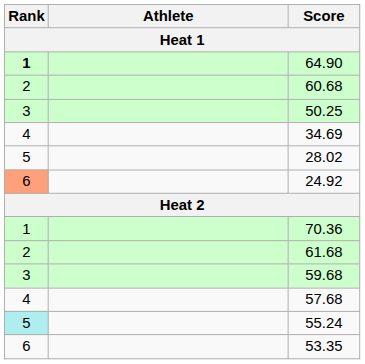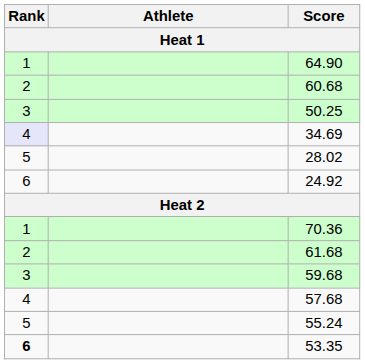(26, 63) bold -> (26, 63) normal
(26, 134) no background -> (26, 134) lavender background
(26, 181) lightsalmon background -> (26, 181) no background
(26, 323) paleturquoise background -> (26, 323) no background
(26, 346) normal -> (26, 346) bold
